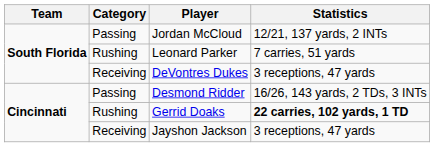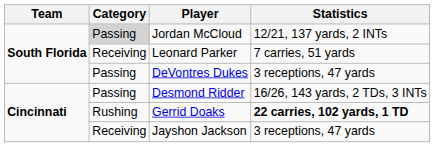(114, 34) no background -> (114, 34) lightgrey background
(115, 53) Rushing -> (119, 53) Receiving
(119, 73) Receiving -> (114, 73) Passing
